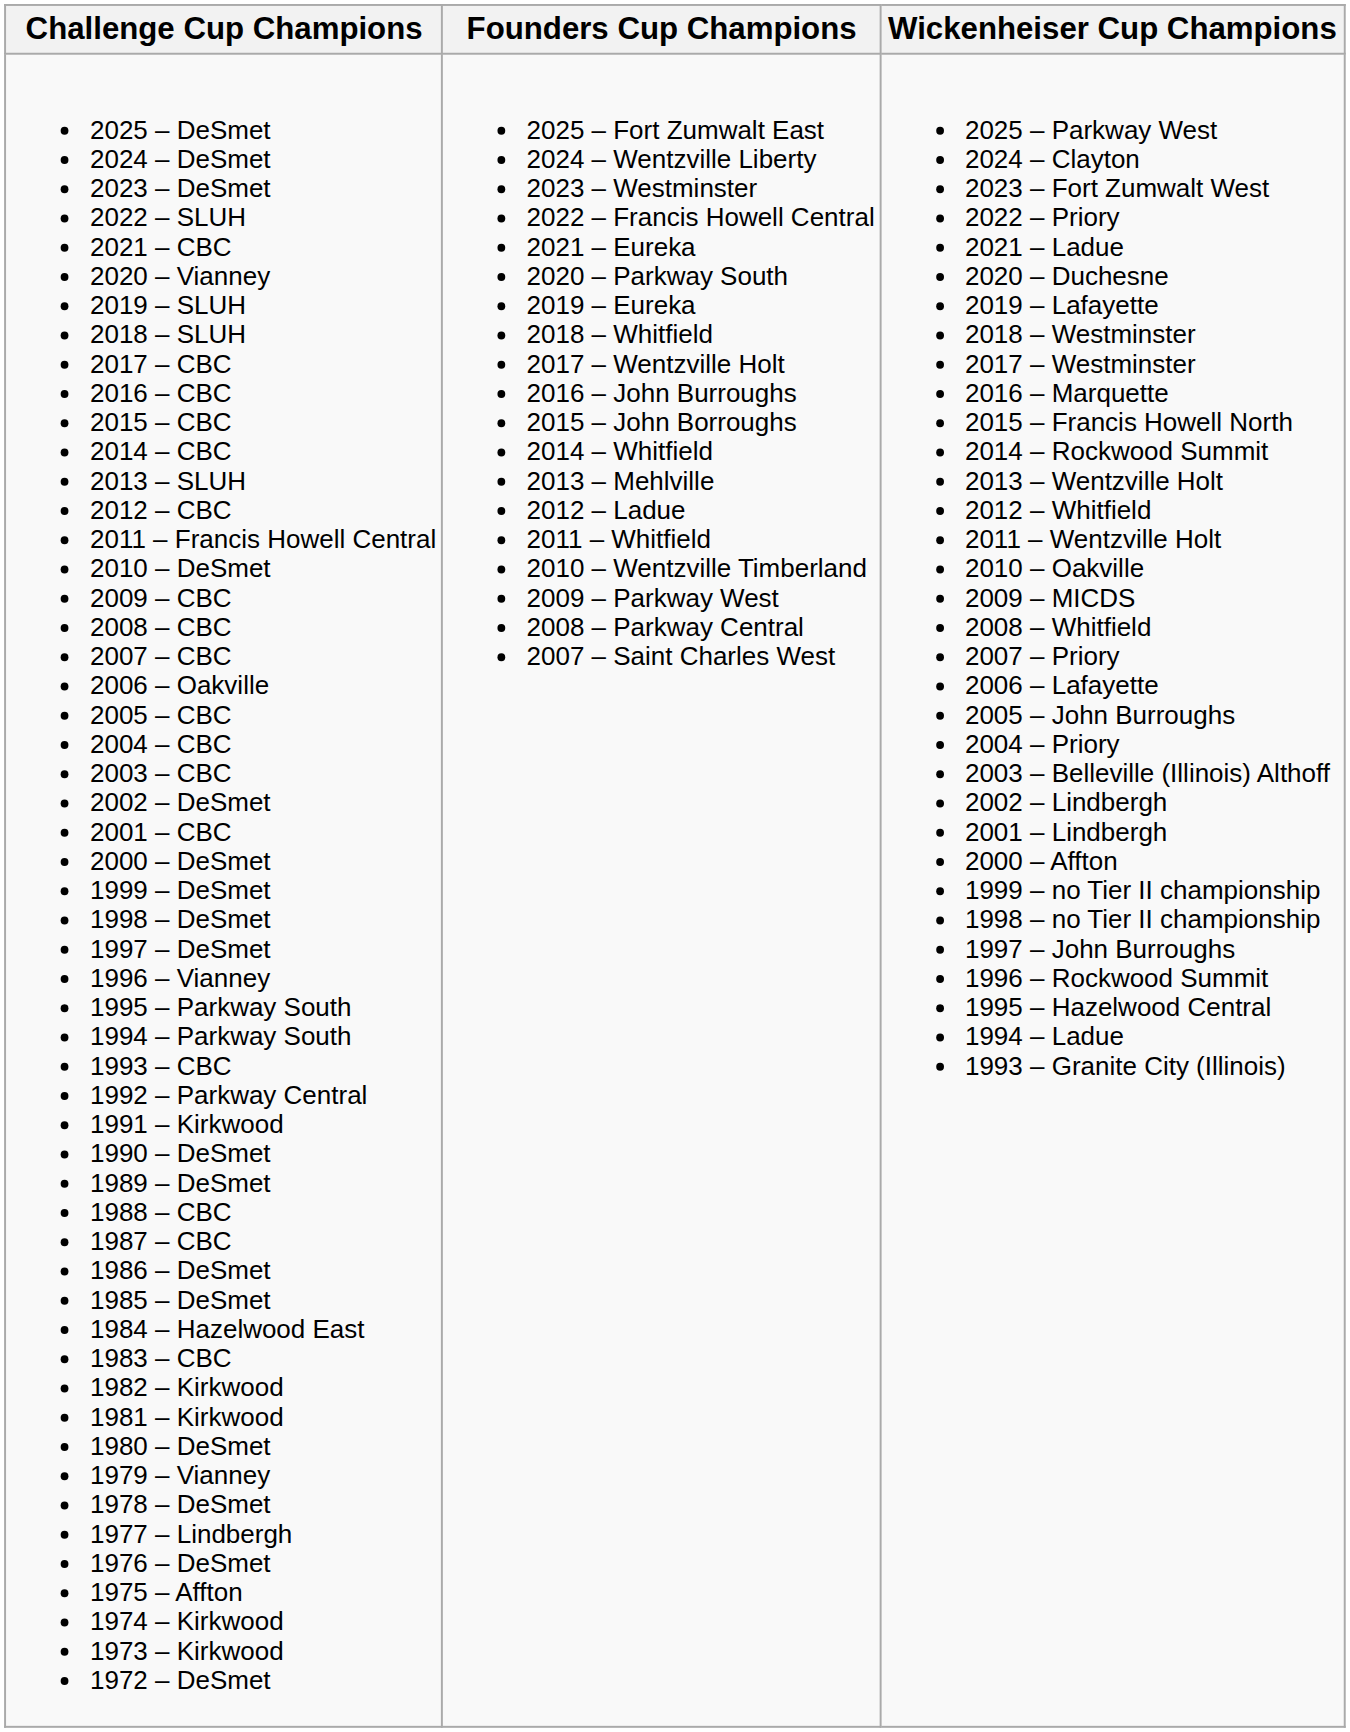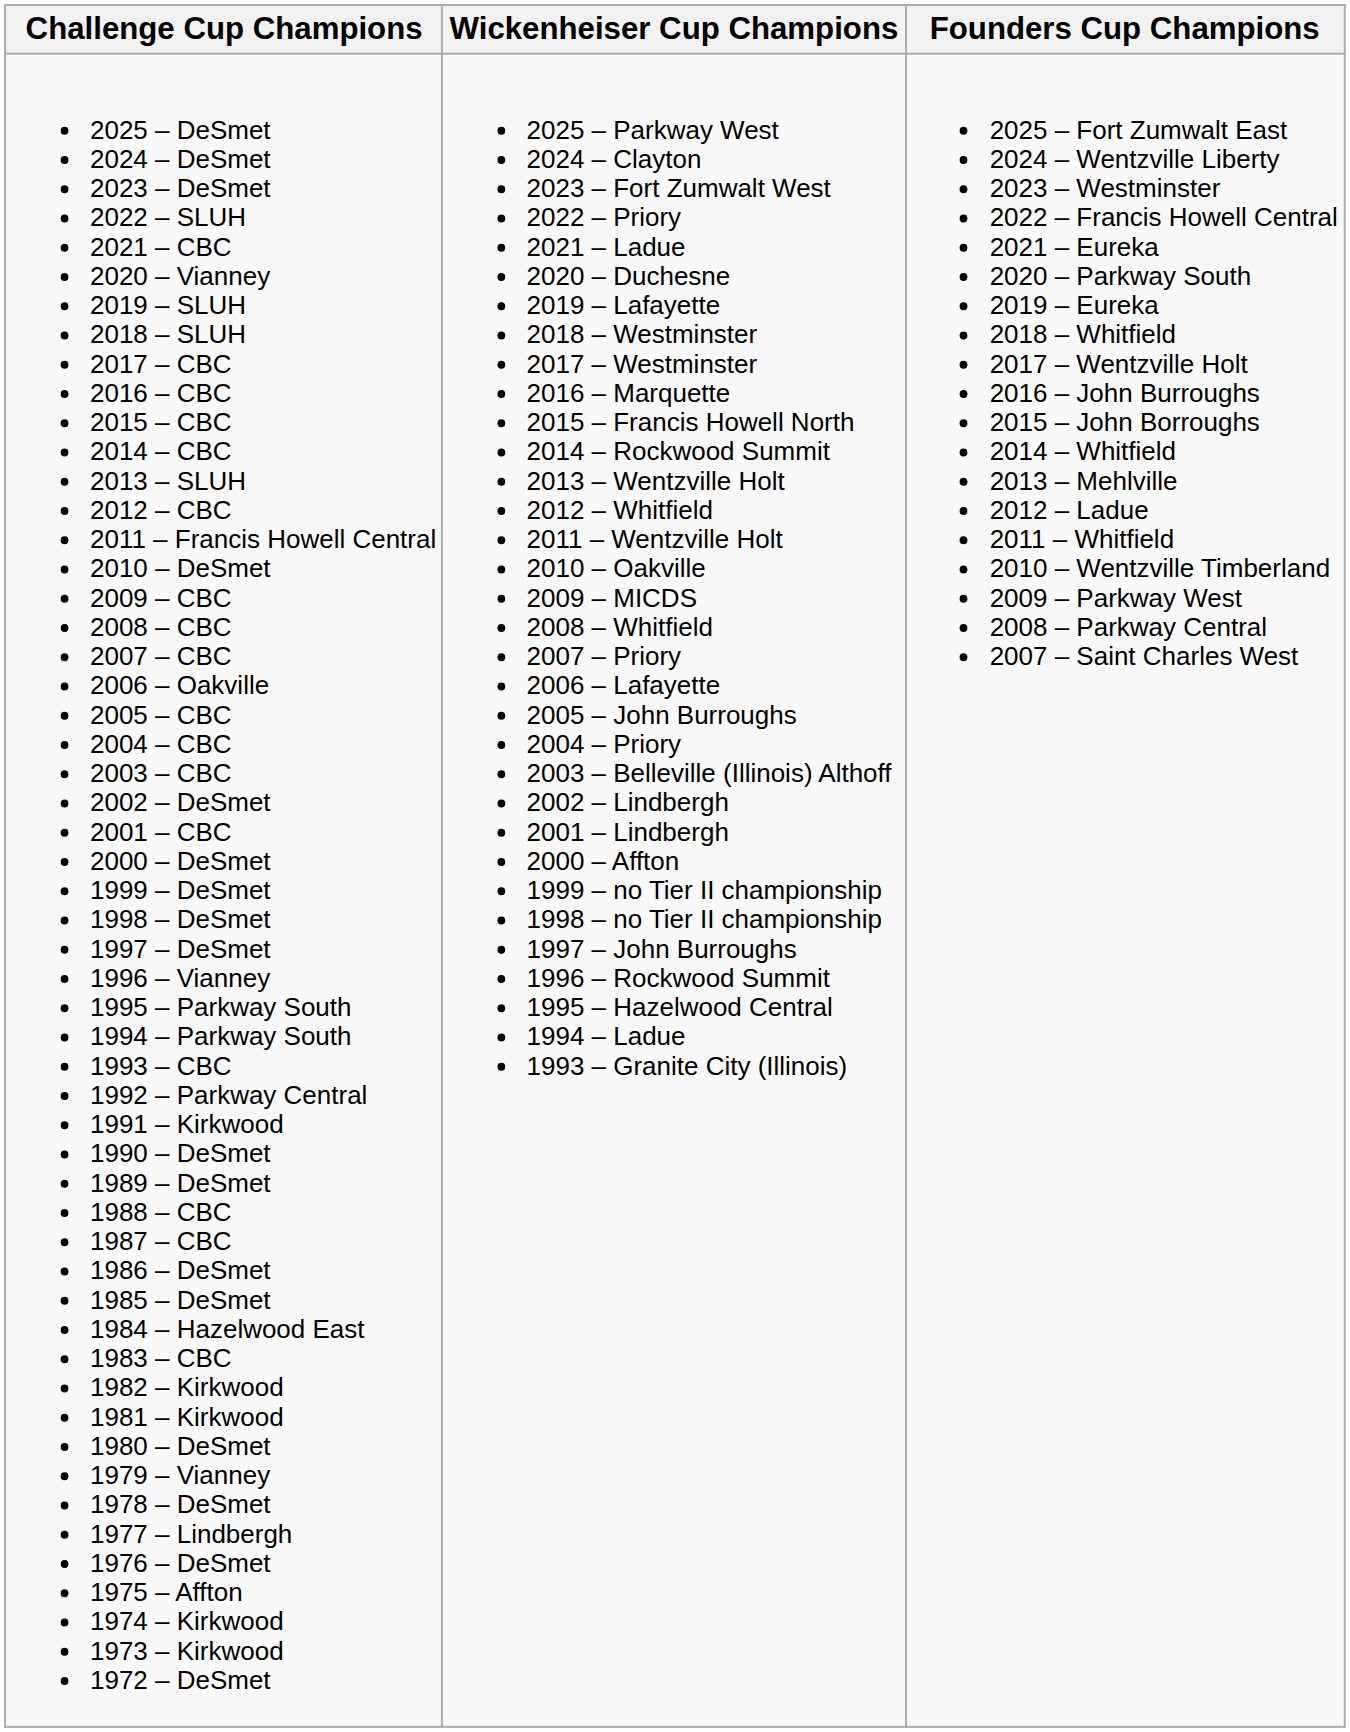columns swapped: (1112, 29) <-> (662, 29)
